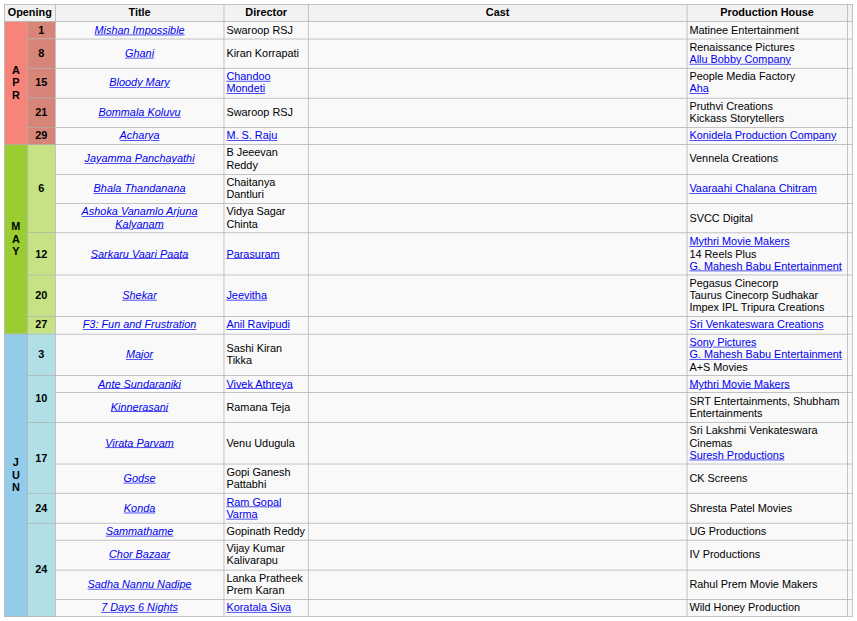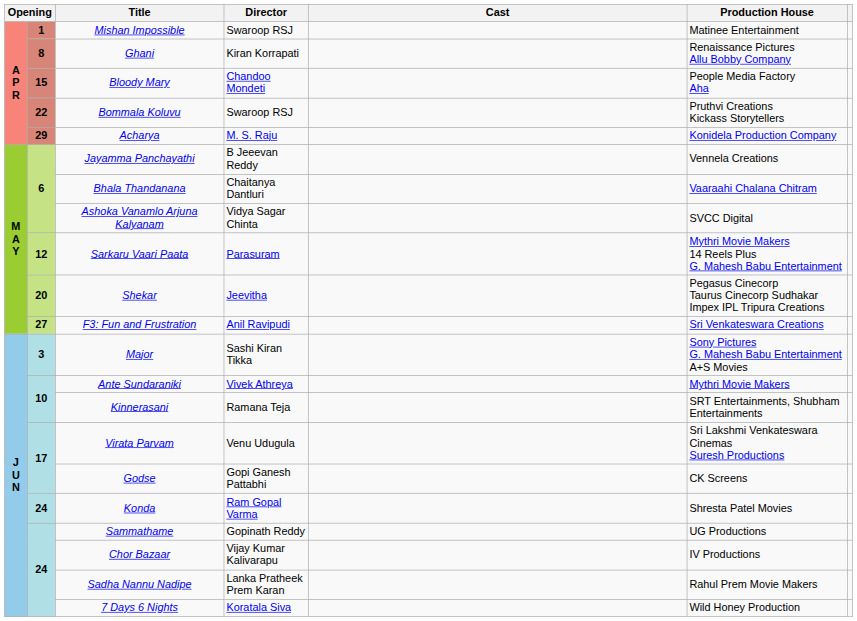(41, 112) 21 -> (41, 112) 22
